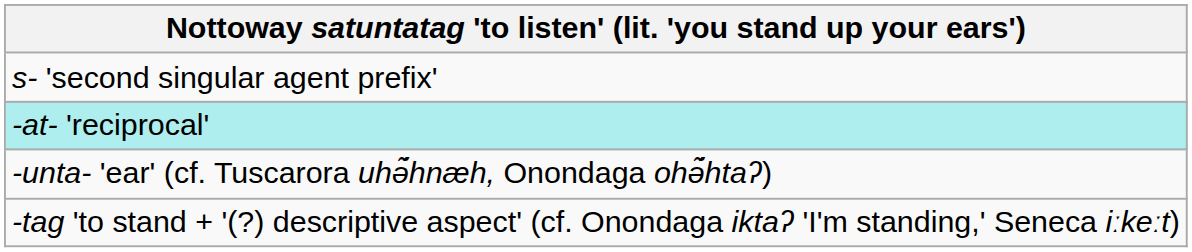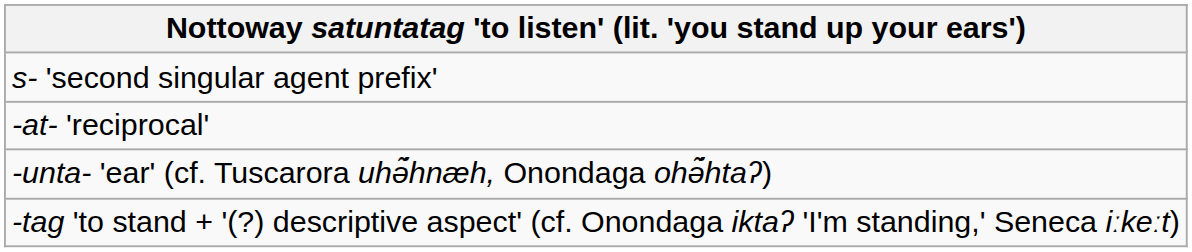(111, 125) paleturquoise background -> (111, 125) no background
